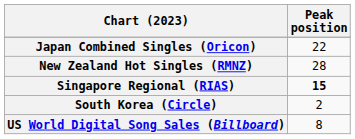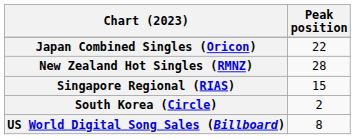(319, 86) bold -> (319, 86) normal
